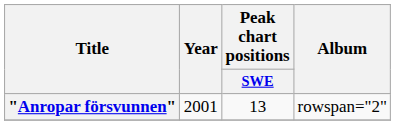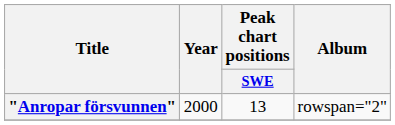(201, 106) 2001 -> (201, 106) 2000
